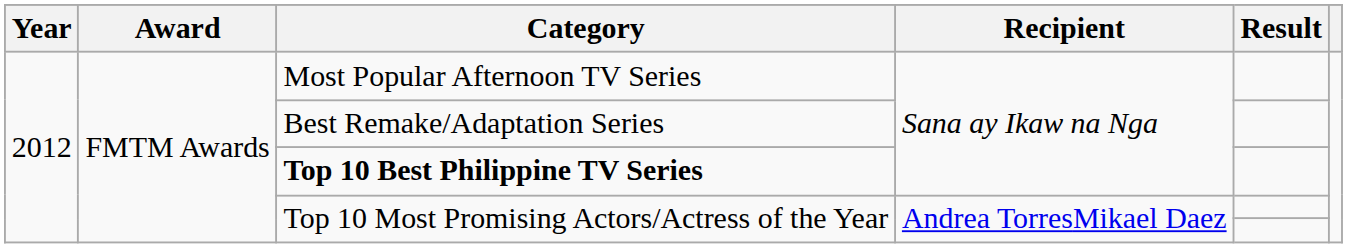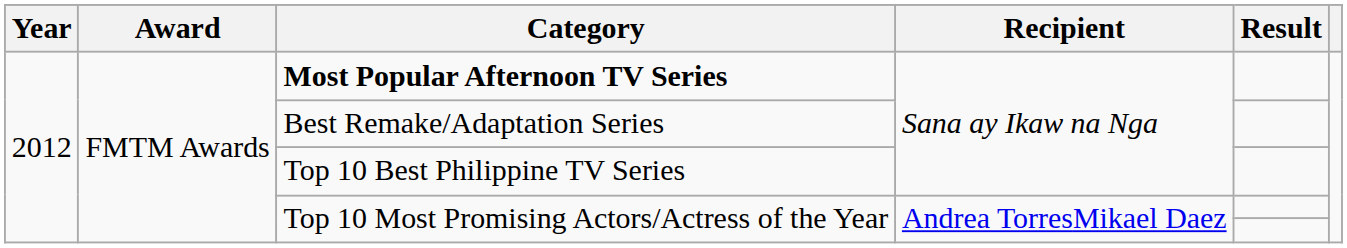(492, 75) normal -> (505, 75) bold
(493, 170) bold -> (484, 170) normal
